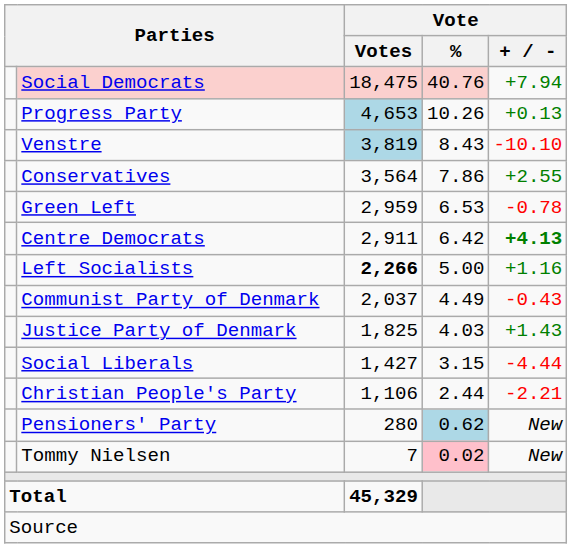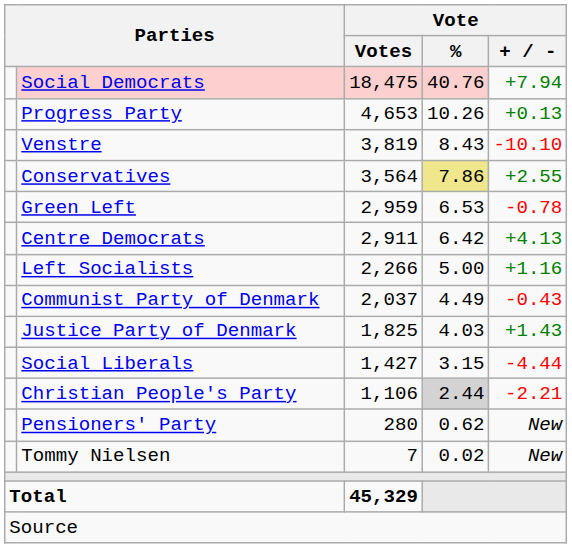(389, 114) lightblue background -> (389, 114) no background
(389, 145) lightblue background -> (389, 145) no background
(461, 176) no background -> (461, 176) khaki background
(534, 238) bold -> (534, 238) normal
(389, 269) bold -> (389, 269) normal
(461, 394) no background -> (461, 394) lightgrey background
(461, 425) lightblue background -> (461, 425) no background
(461, 456) pink background -> (461, 456) no background
